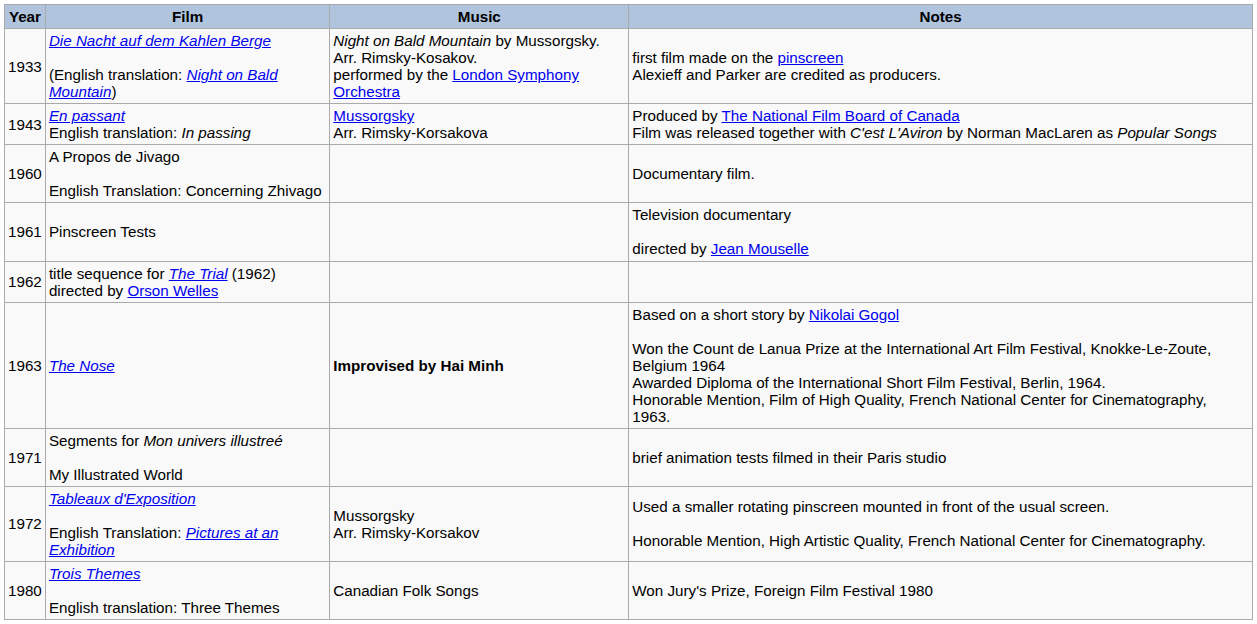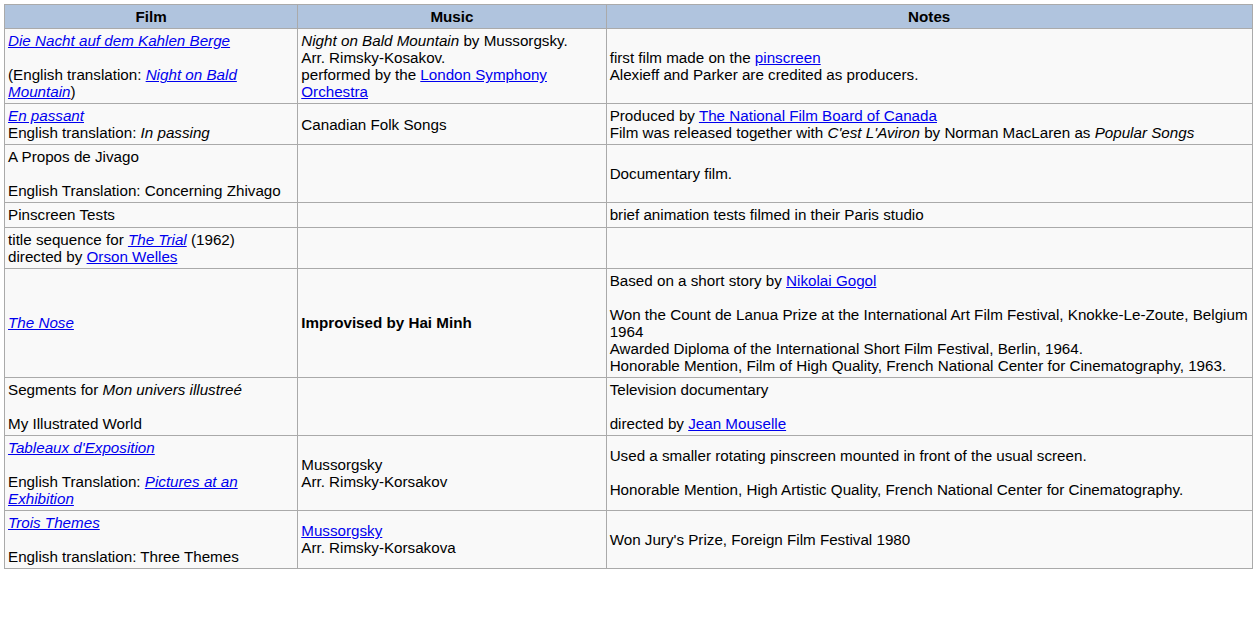- column: (25, 17)
(411, 124) Mussorgsky Arr. Rimsky-Korsakova -> (374, 124) Canadian Folk Songs
(721, 232) Television documentary directed by Jean Mouselle -> (767, 215) brief animation tests filmed in their Paris studio
(789, 457) brief animation tests filmed in their Paris studio -> (698, 406) Television documentary directed by Jean Mouselle
(406, 590) Canadian Folk Songs -> (378, 539) Mussorgsky Arr. Rimsky-Korsakova
